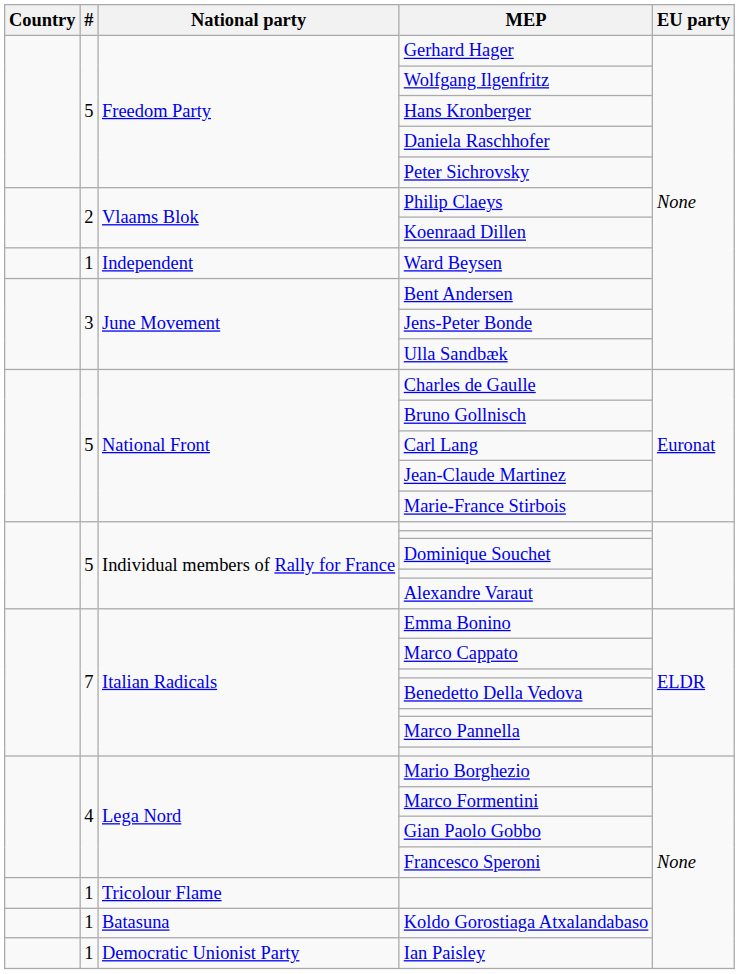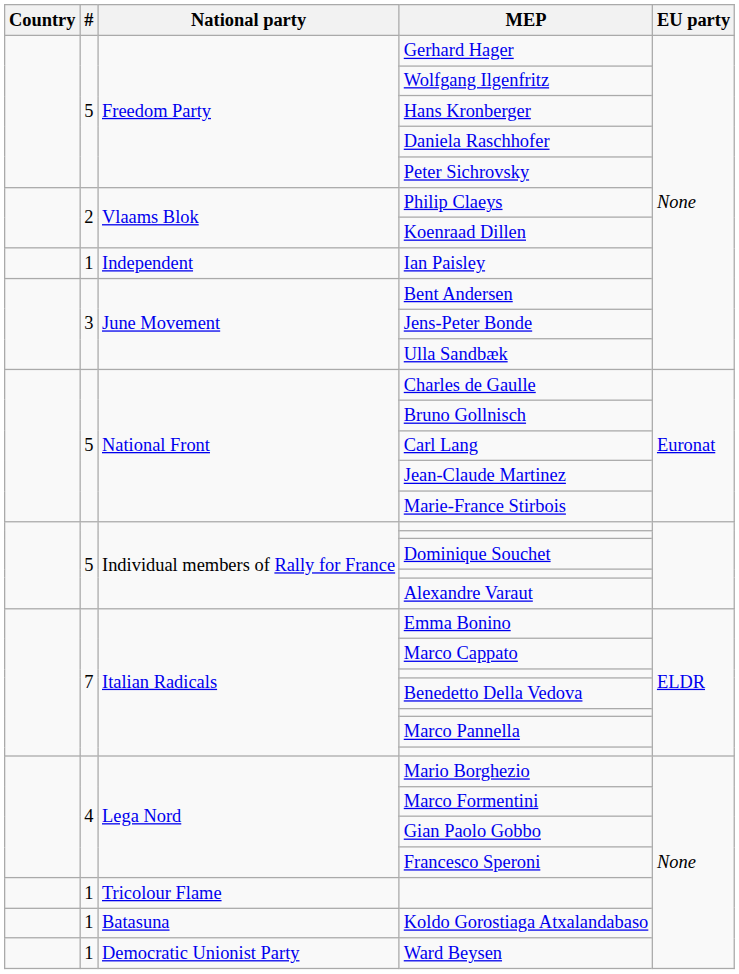(453, 263) Ward Beysen -> (444, 263) Ian Paisley
(444, 953) Ian Paisley -> (453, 953) Ward Beysen
